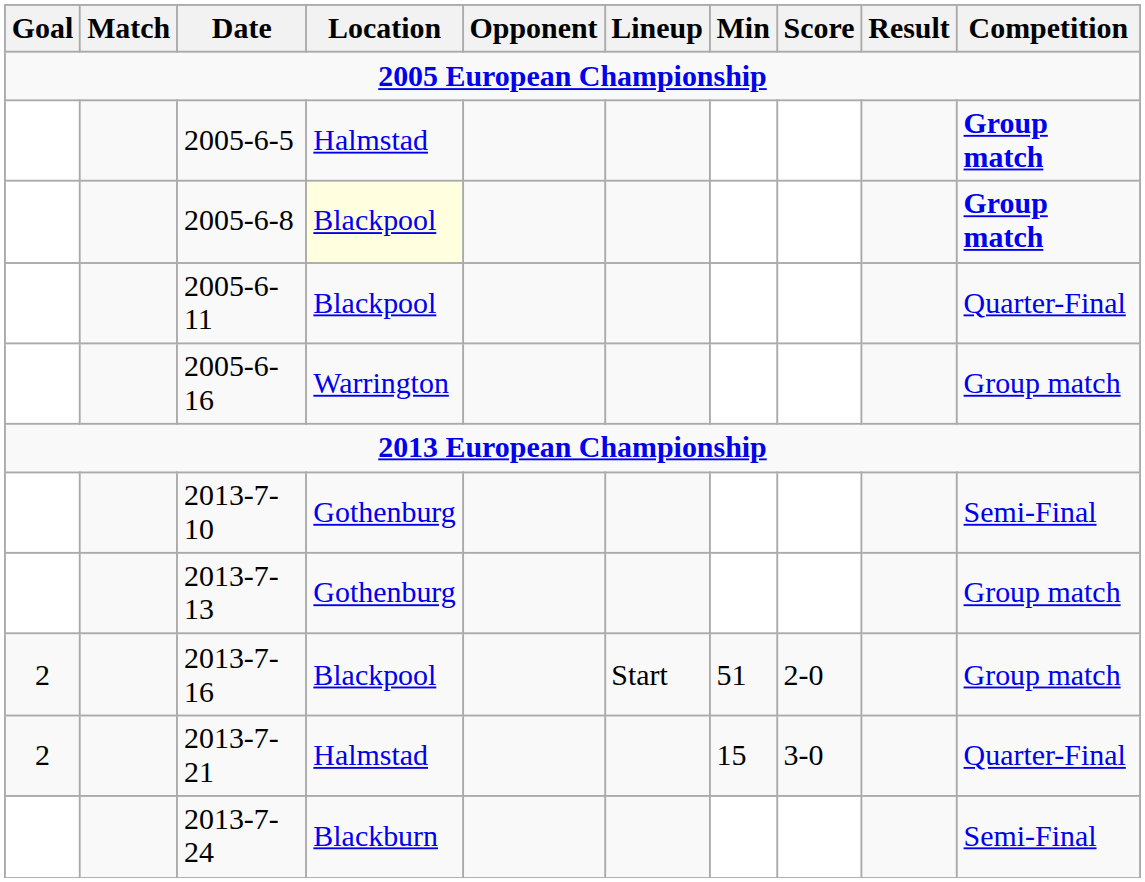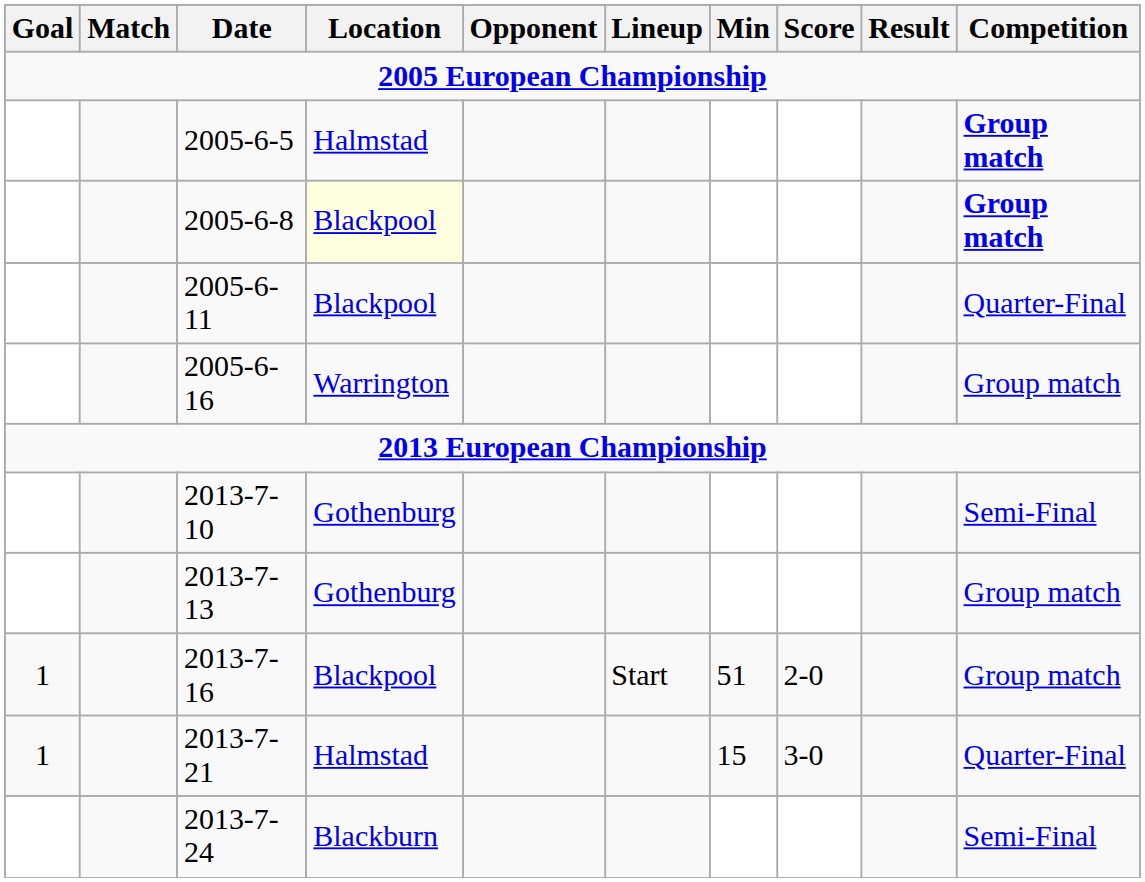(43, 674) 2 -> (43, 674) 1
(43, 755) 2 -> (43, 755) 1
